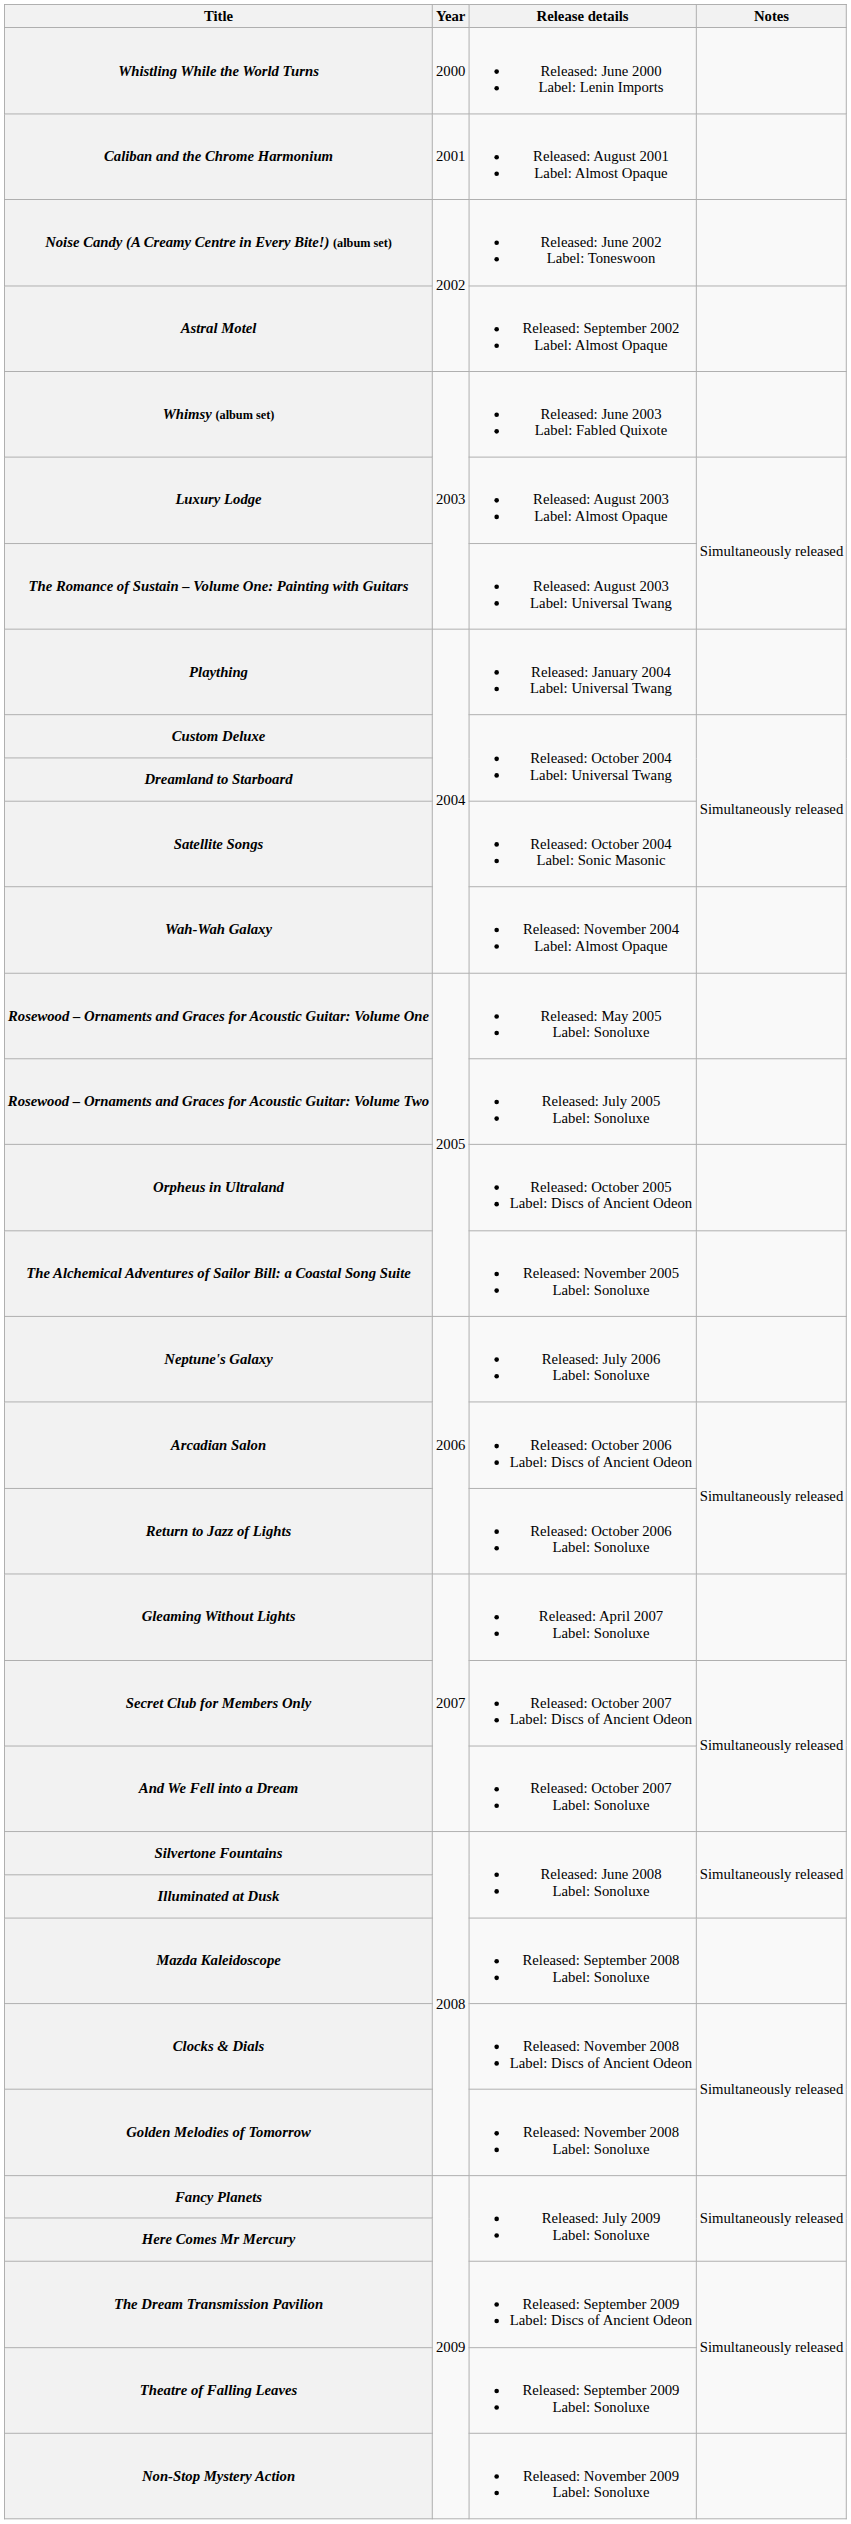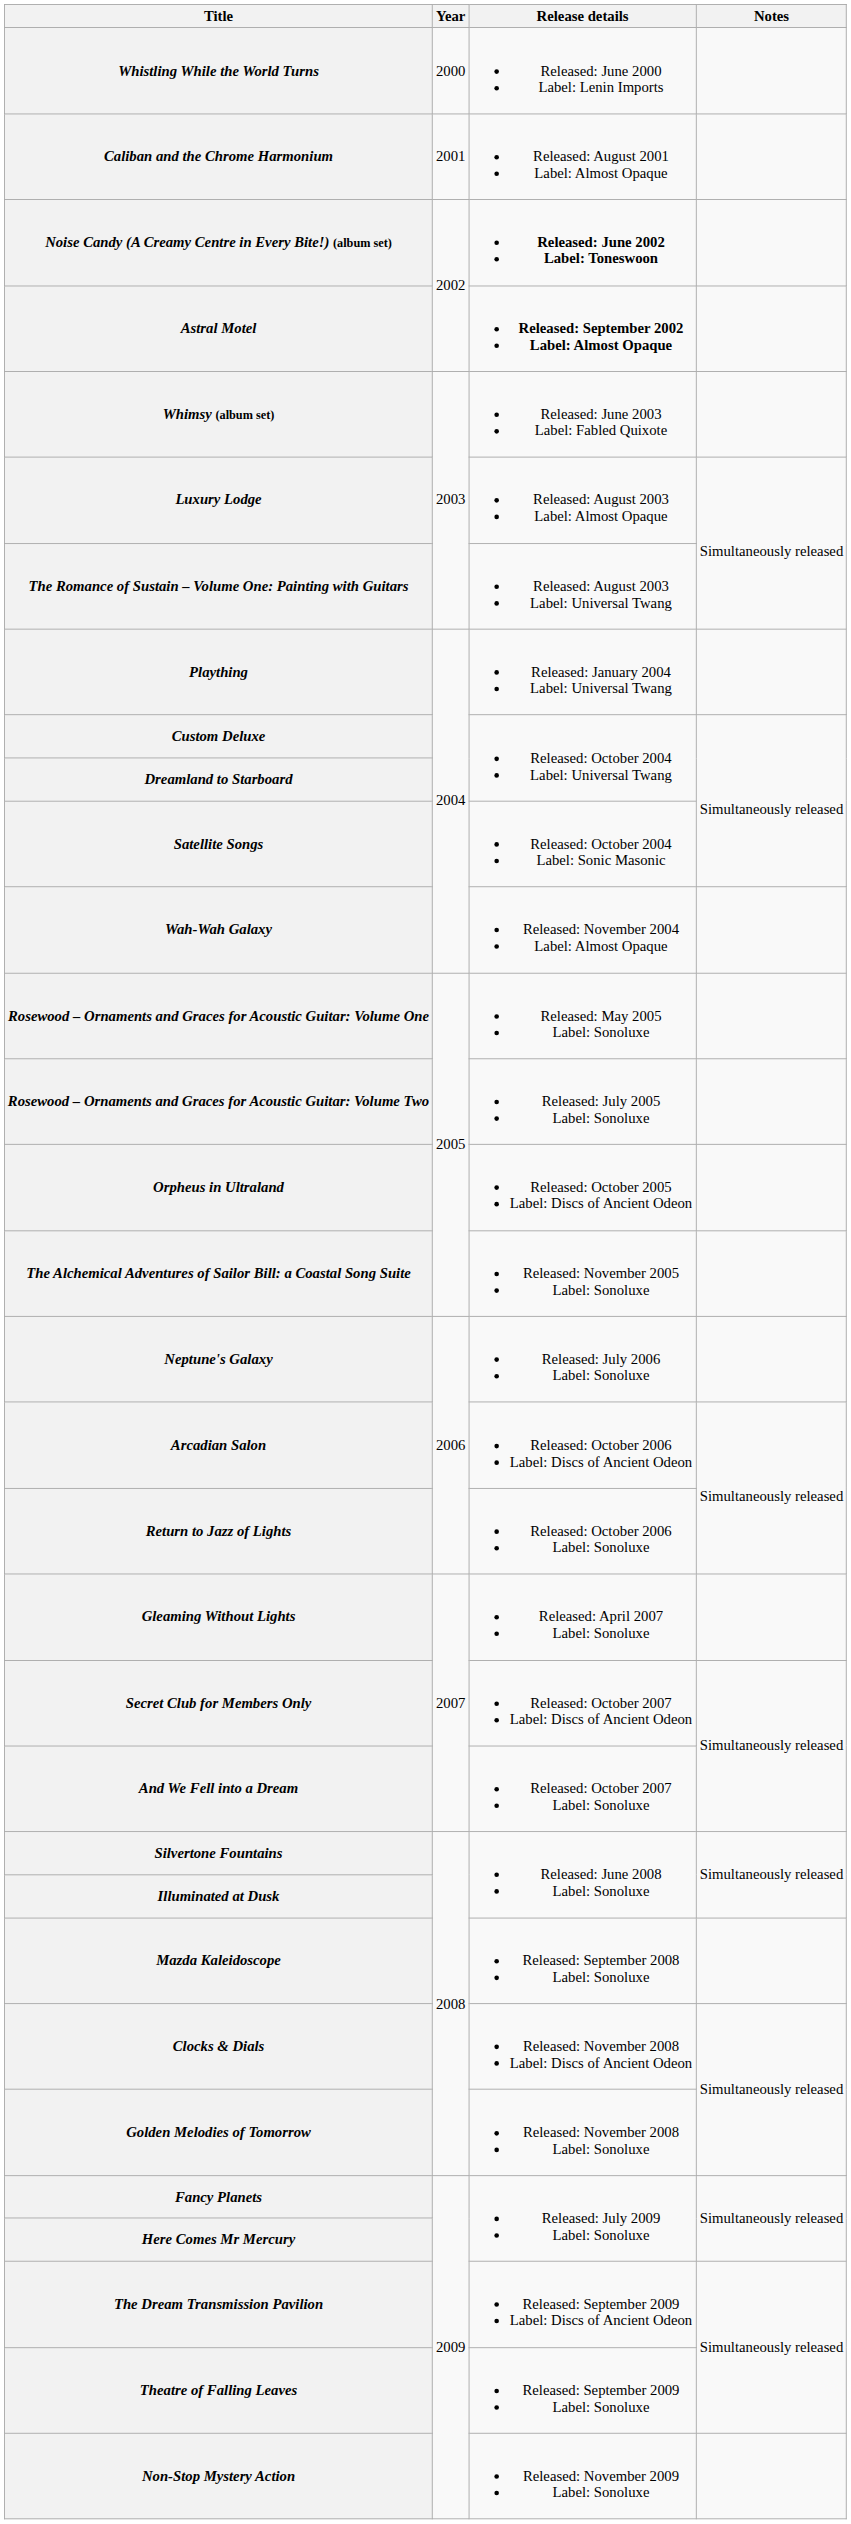(583, 251) normal -> (583, 251) bold
(583, 337) normal -> (583, 337) bold
